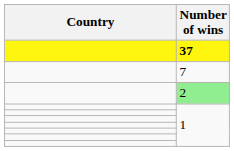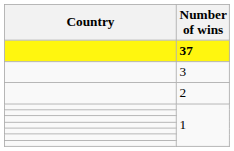(183, 72) 7 -> (183, 72) 3
(183, 93) lightgreen background -> (183, 93) no background
